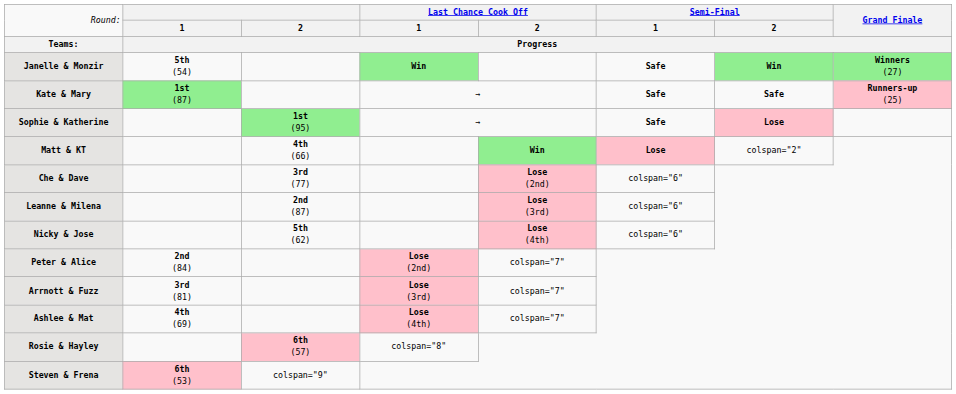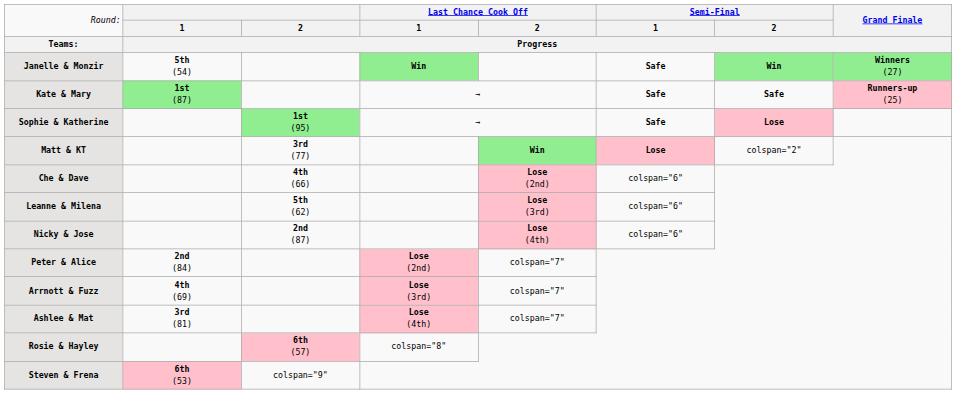(300, 150) 4th (66) -> (300, 150) 3rd (77)
(300, 178) 3rd (77) -> (300, 178) 4th (66)
(300, 207) 2nd (87) -> (300, 207) 5th (62)
(300, 235) 5th (62) -> (300, 235) 2nd (87)
(182, 291) 3rd (81) -> (182, 291) 4th (69)
(182, 319) 4th (69) -> (182, 319) 3rd (81)
